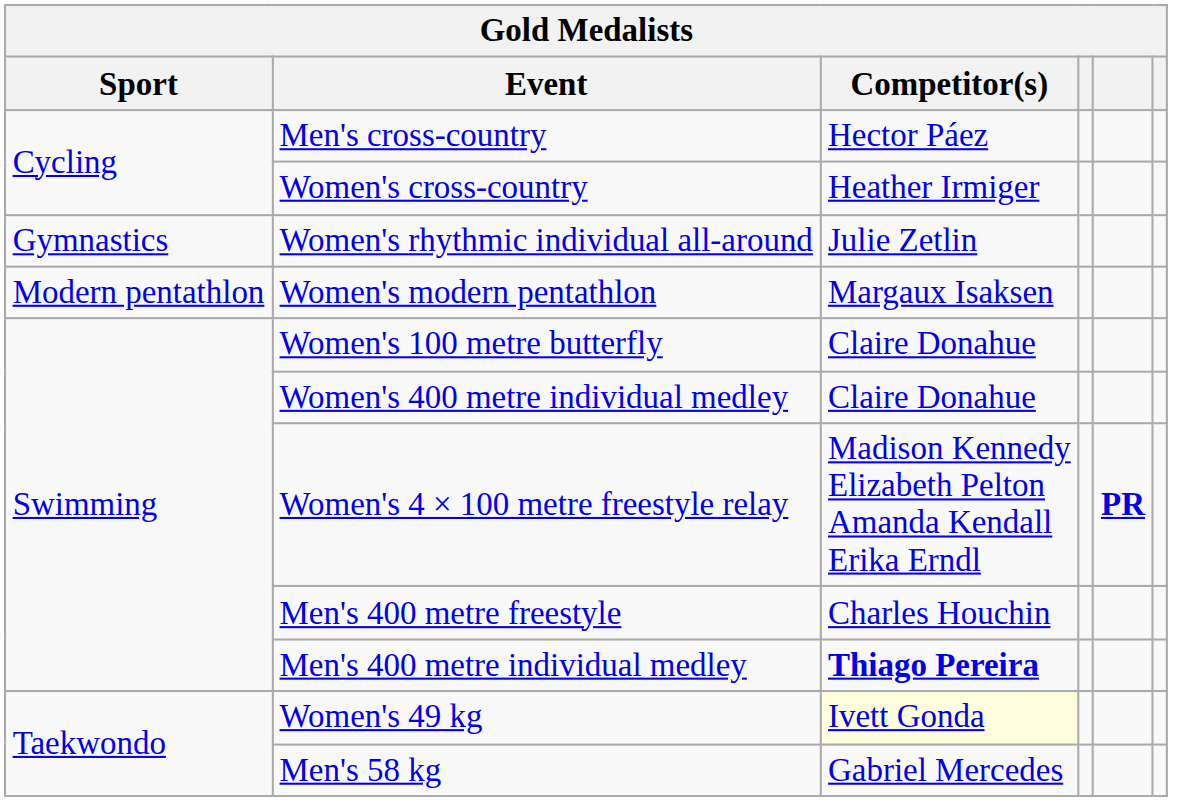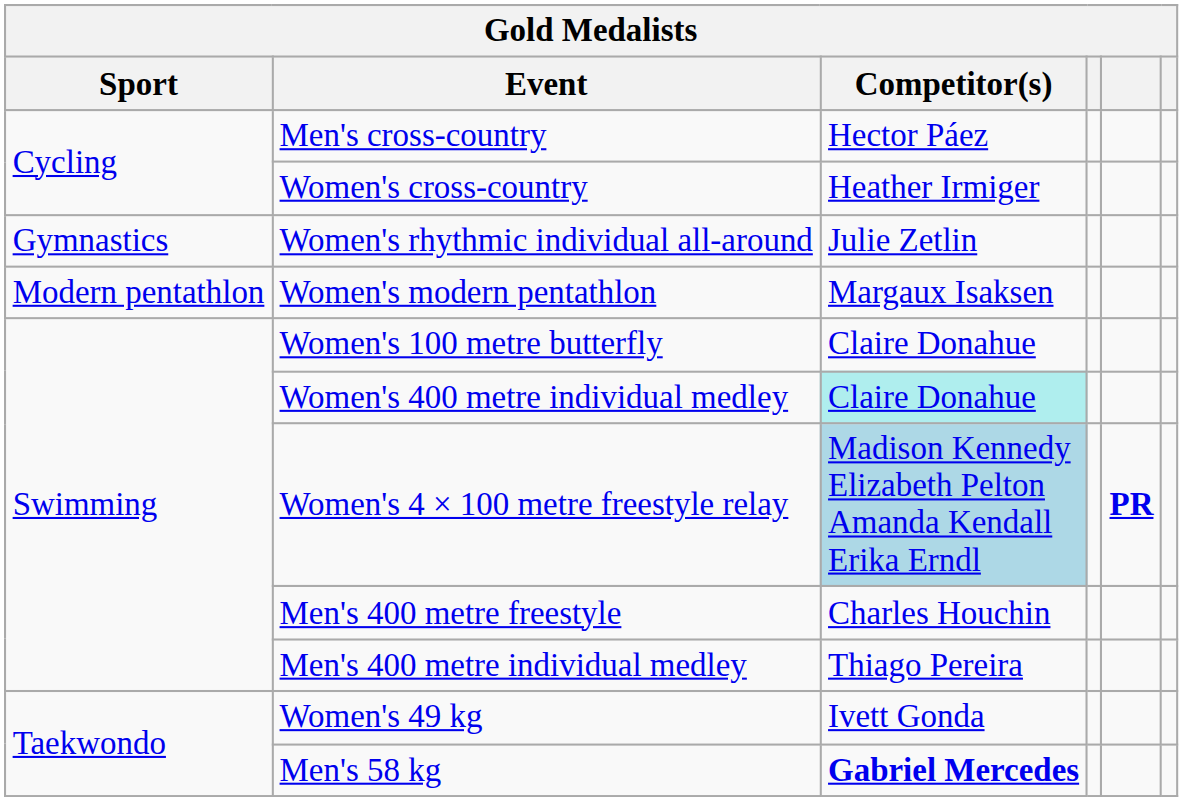(932, 396) no background -> (932, 396) paleturquoise background
(949, 504) no background -> (949, 504) lightblue background
(933, 664) bold -> (925, 664) normal
(906, 716) lightyellow background -> (906, 716) no background
(946, 769) normal -> (954, 769) bold
